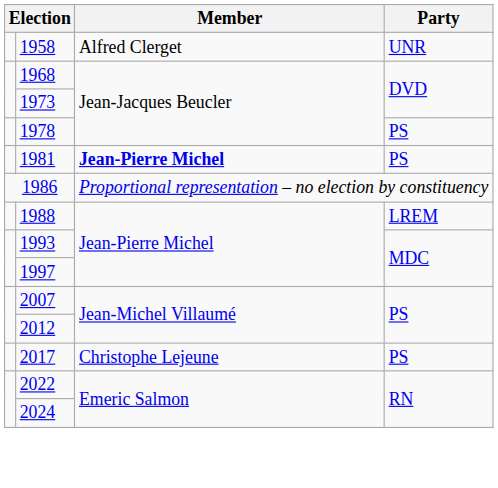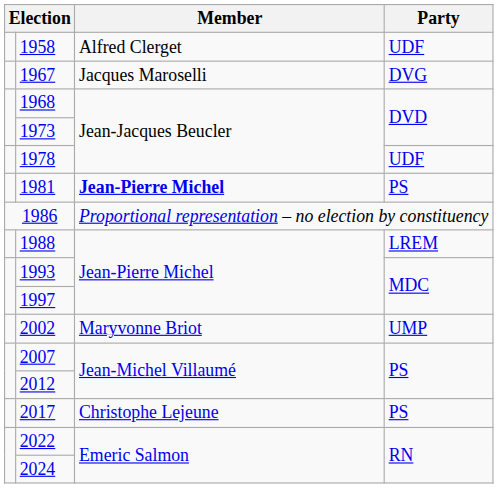(407, 46) UNR -> (406, 46) UDF
+ row: (37, 74)
(399, 131) PS -> (406, 159) UDF
+ row: (37, 328)
